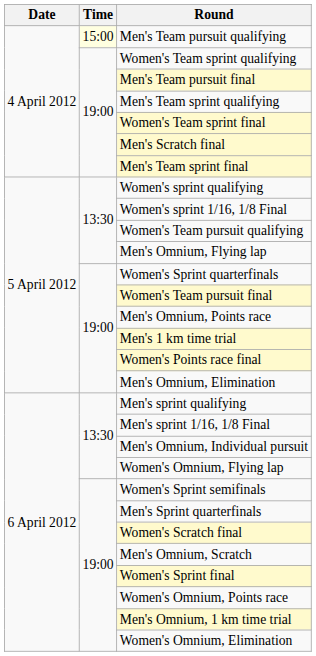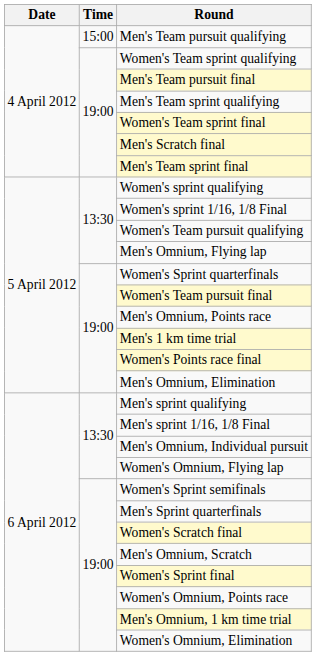(98, 36) lightyellow background -> (98, 36) no background
